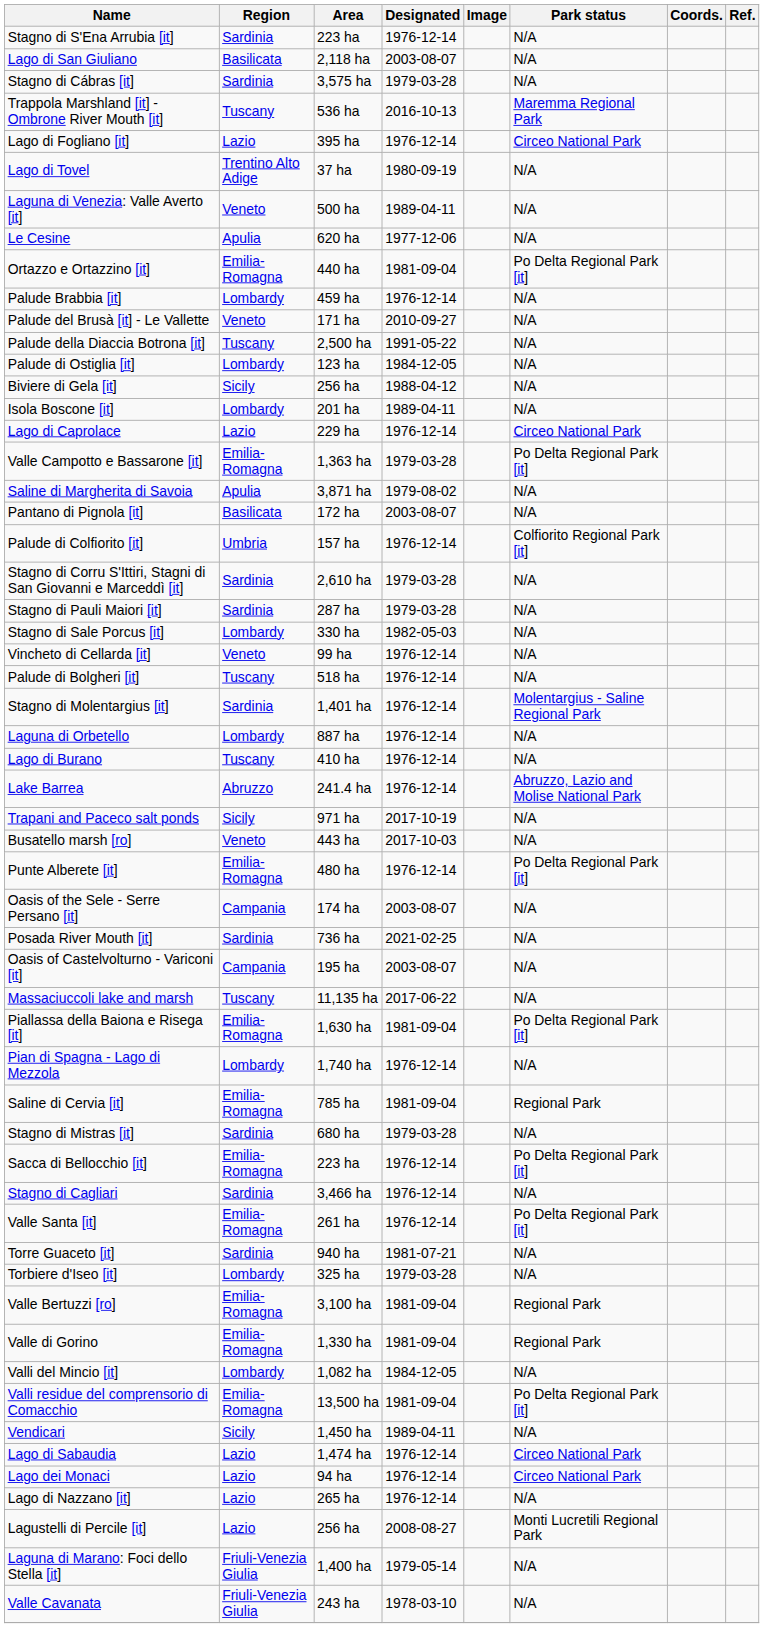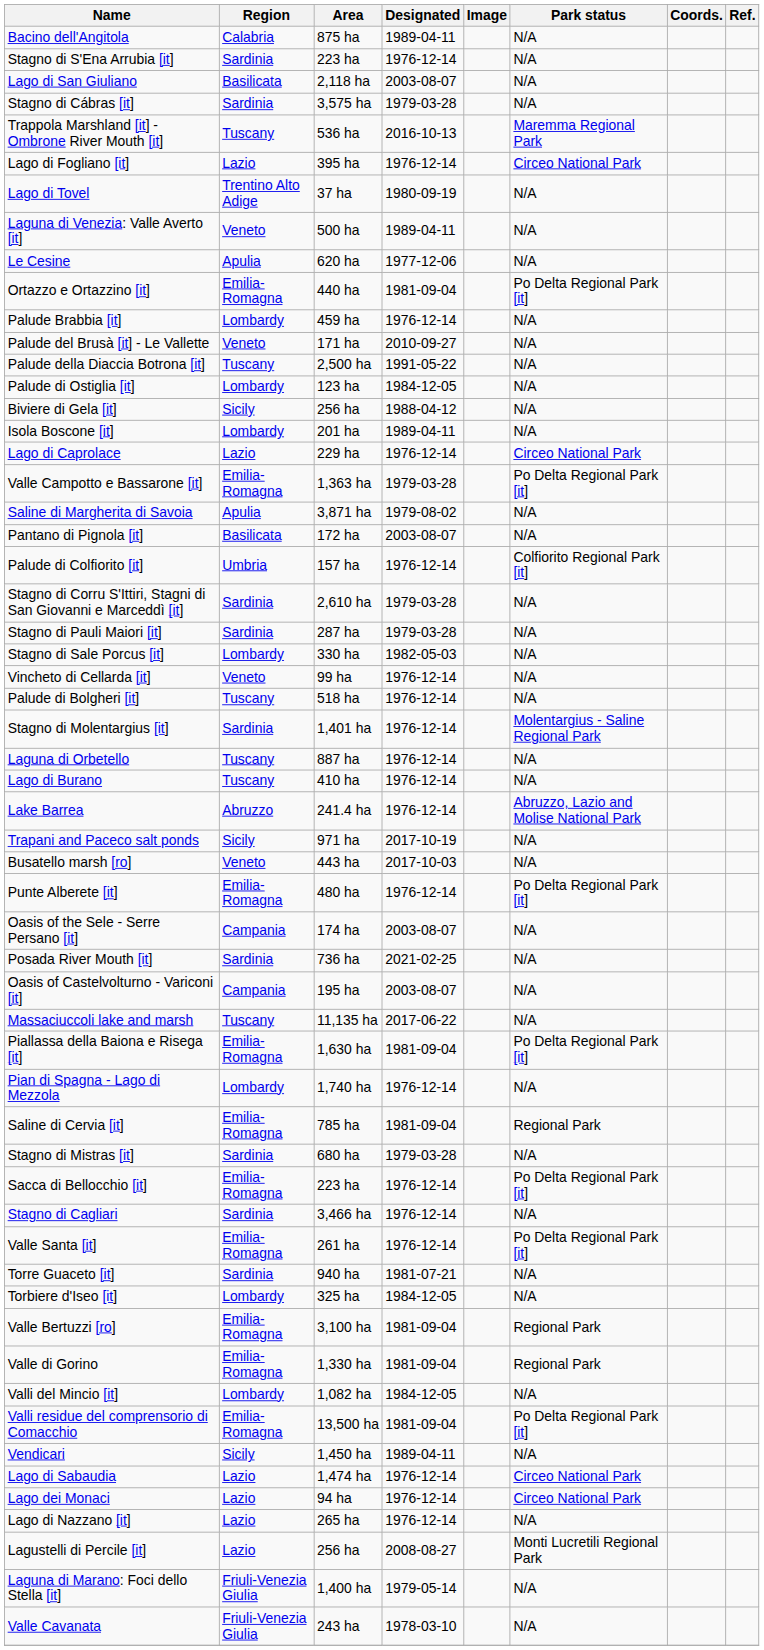+ row: (68, 37)
(253, 736) Lombardy -> (248, 758) Tuscany
(421, 1275) 1979-03-28 -> (421, 1297) 1984-12-05
